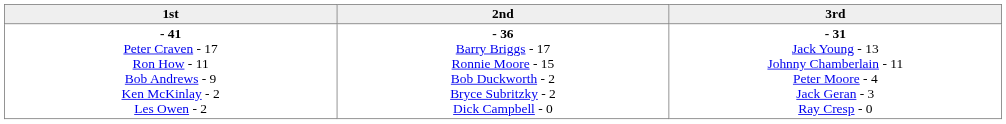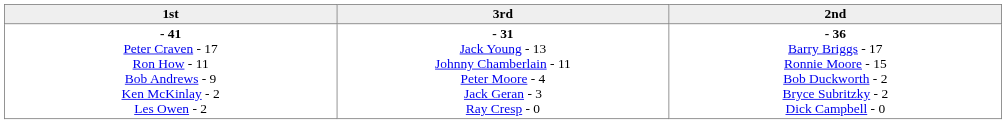columns swapped: (503, 14) <-> (835, 14)
